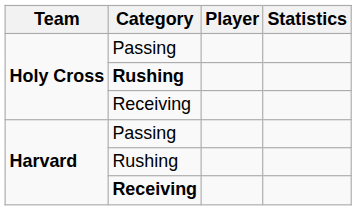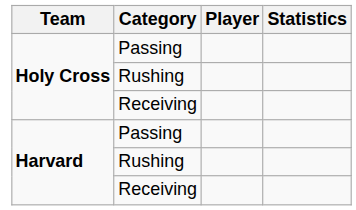(148, 76) bold -> (151, 76) normal
(155, 190) bold -> (158, 190) normal
